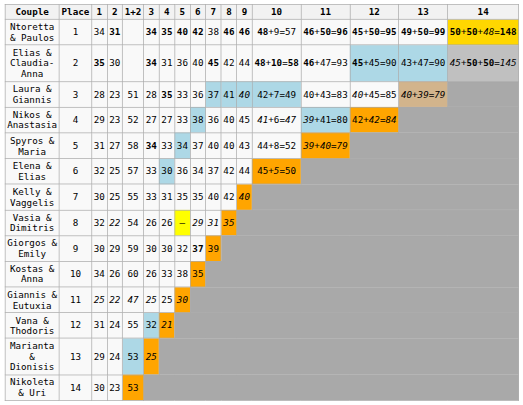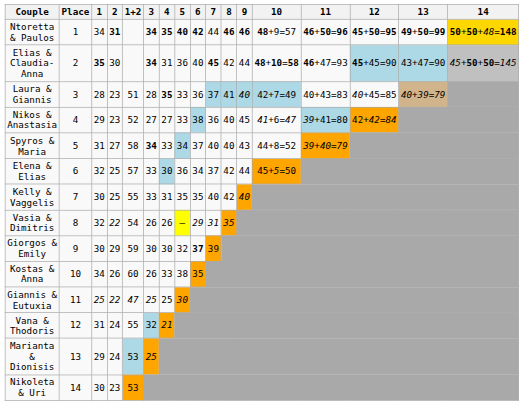(213, 32) 38 -> (213, 32) 44
